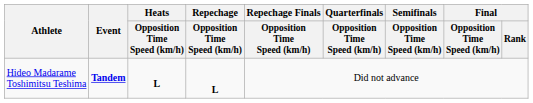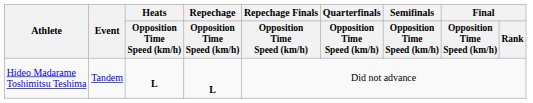(108, 78) bold -> (107, 78) normal
